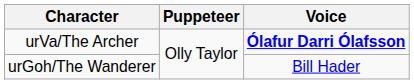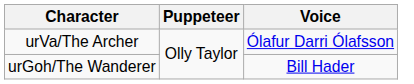(326, 41) bold -> (320, 41) normal
